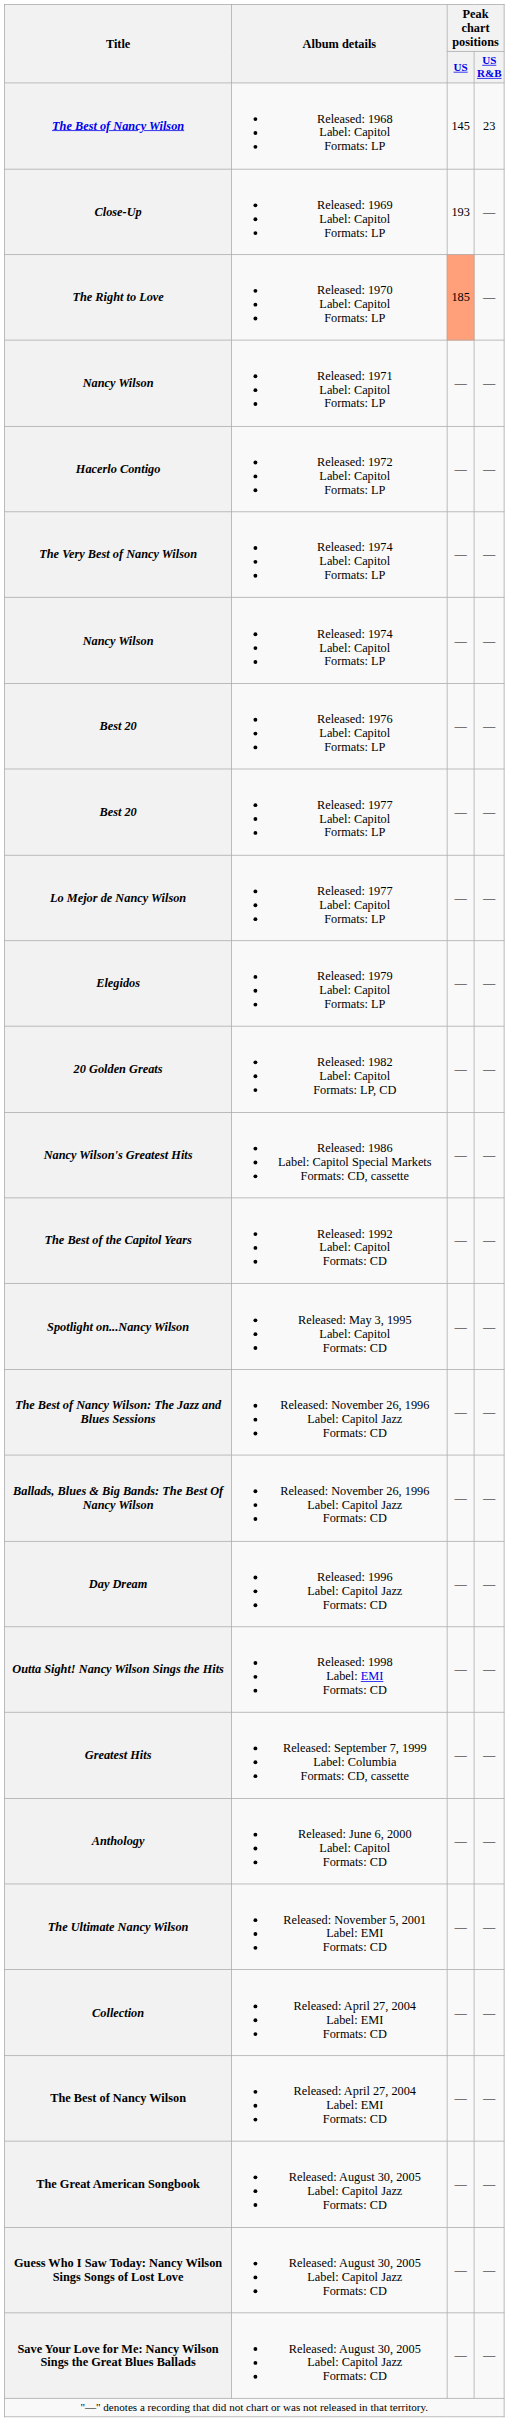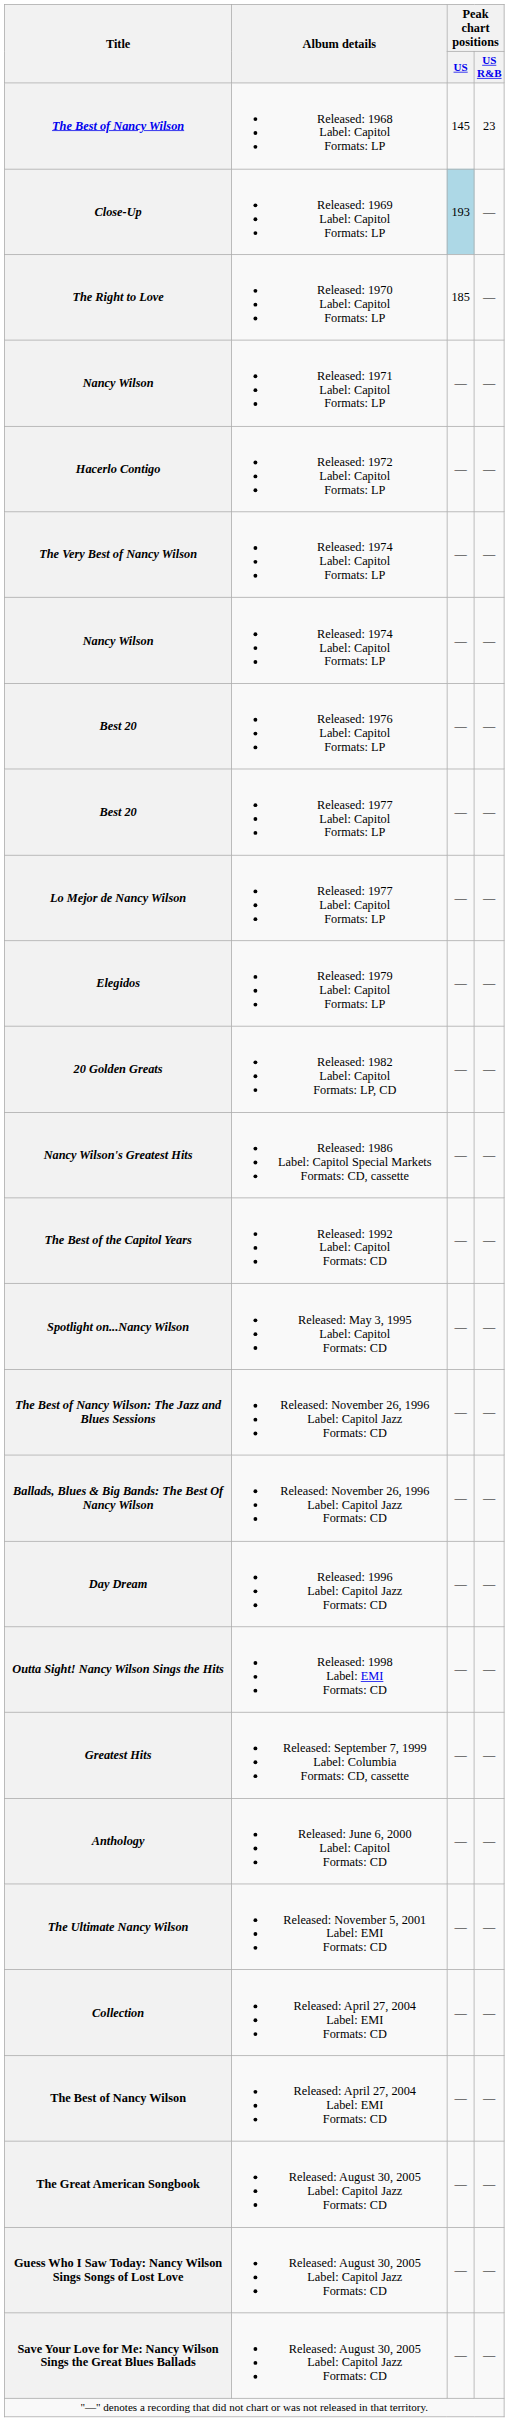(461, 211) no background -> (461, 211) lightblue background
(461, 297) lightsalmon background -> (461, 297) no background
